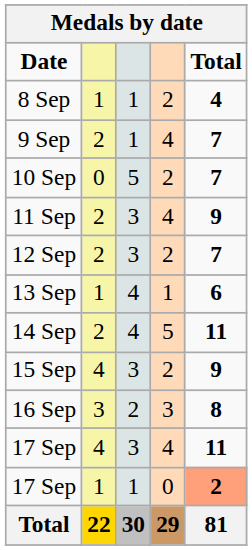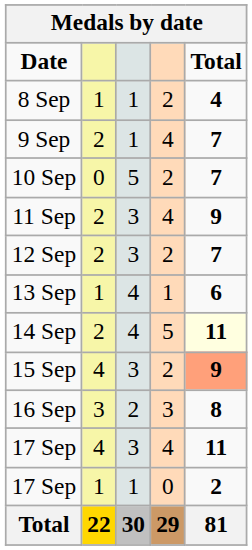(216, 331) no background -> (216, 331) lightyellow background
(216, 370) no background -> (216, 370) lightsalmon background
(216, 486) lightsalmon background -> (216, 486) no background
